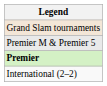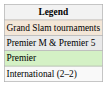(23, 58) bold -> (21, 58) normal
